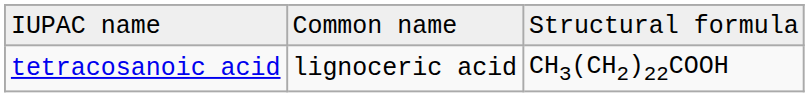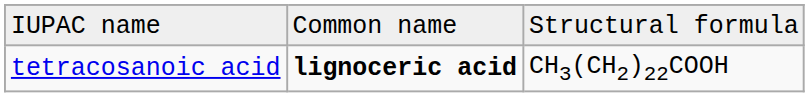(405, 68) normal -> (405, 68) bold
